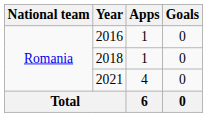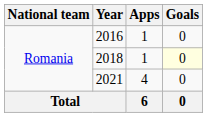(182, 58) no background -> (182, 58) lightyellow background
